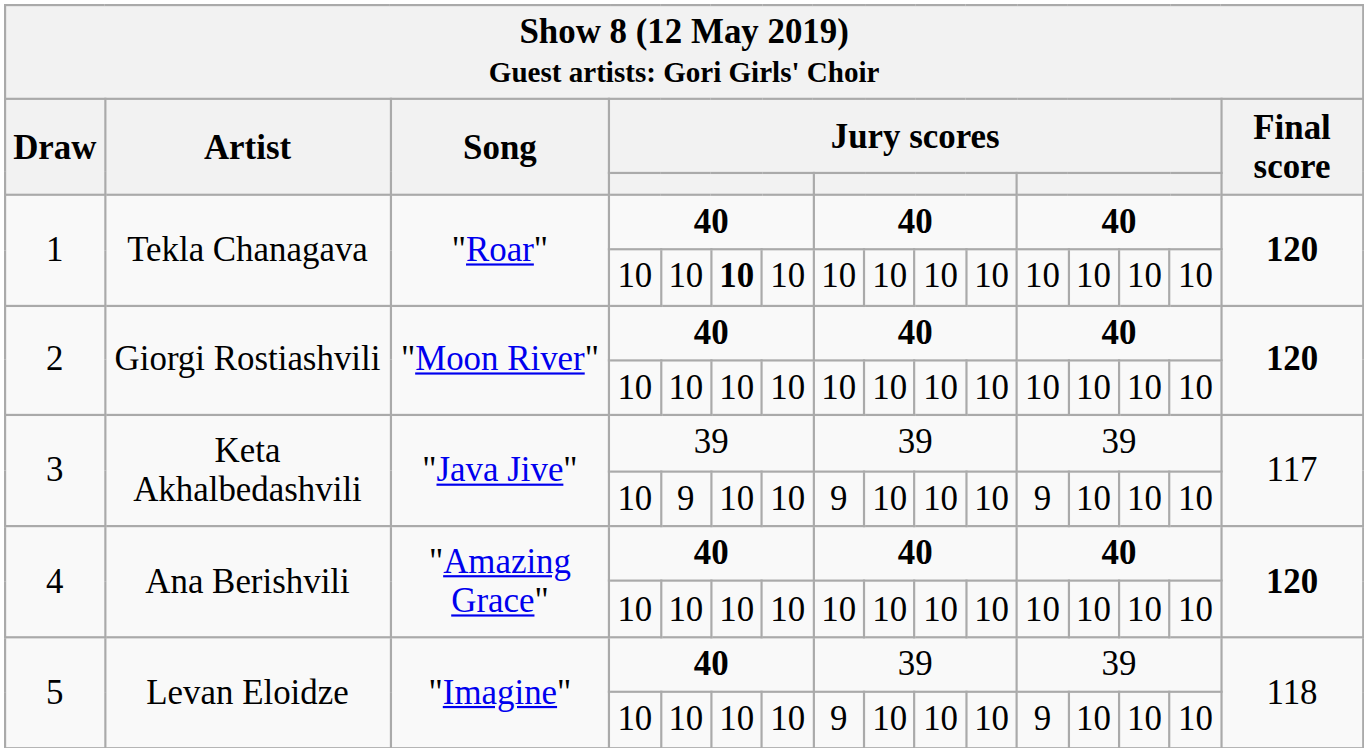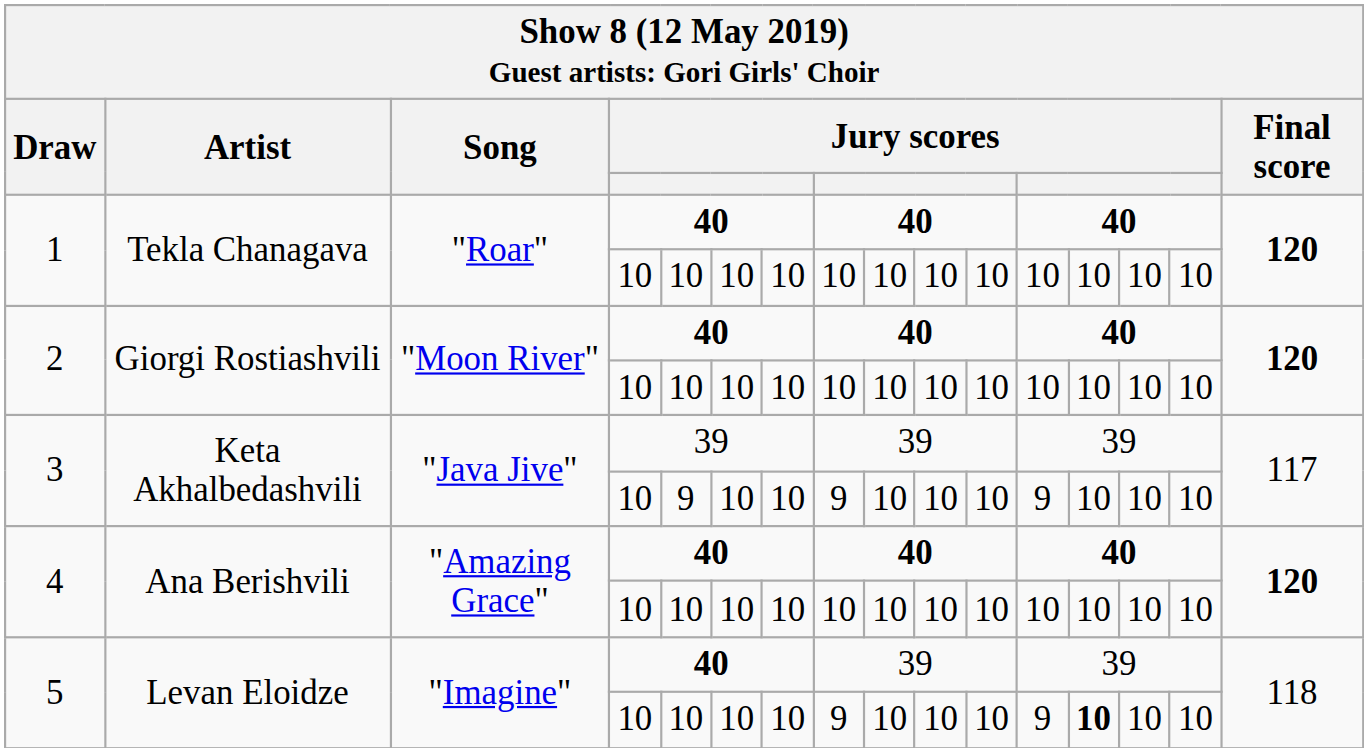(737, 276) bold -> (737, 276) normal
(1093, 719) normal -> (1093, 719) bold
